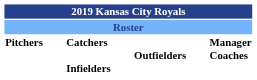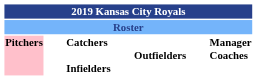(24, 42) no background -> (24, 42) pink background
